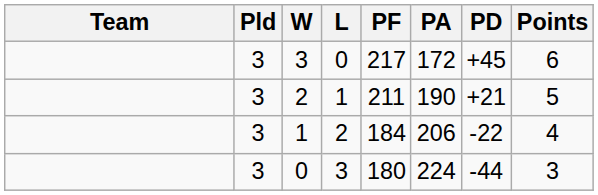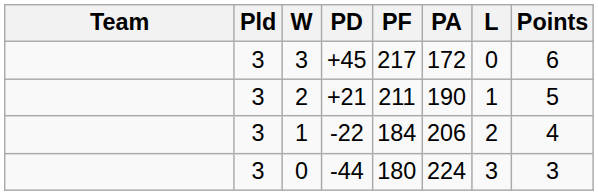columns swapped: (342, 23) <-> (486, 23)
